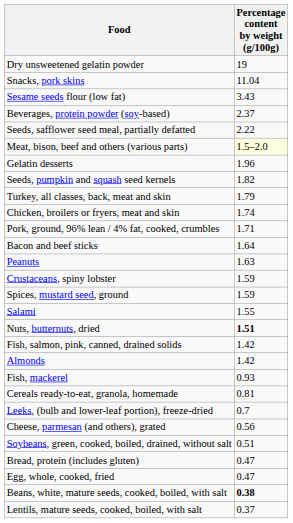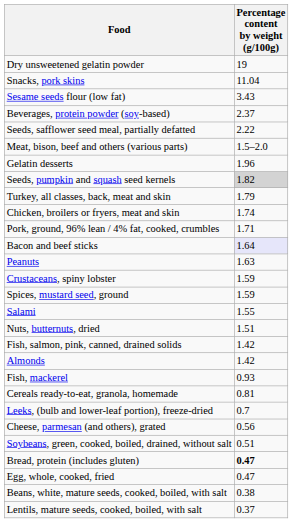(252, 146) lightyellow background -> (252, 146) no background
(246, 179) no background -> (246, 179) lightgrey background
(246, 245) no background -> (246, 245) lavender background
(246, 328) bold -> (246, 328) normal
(246, 460) normal -> (246, 460) bold
(246, 493) bold -> (246, 493) normal
